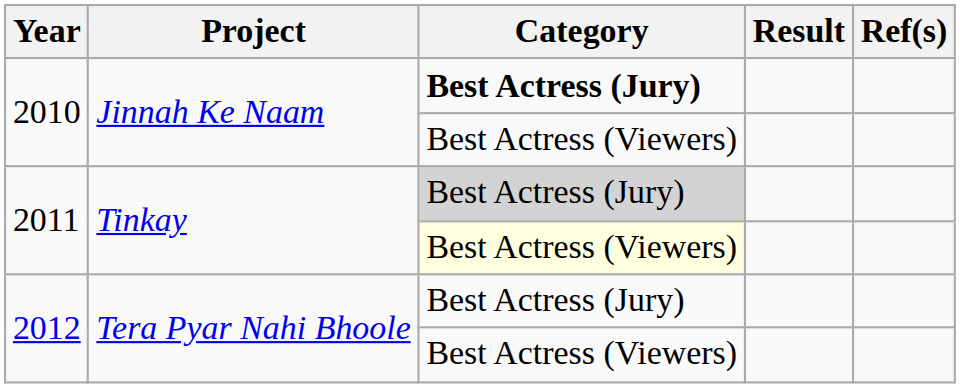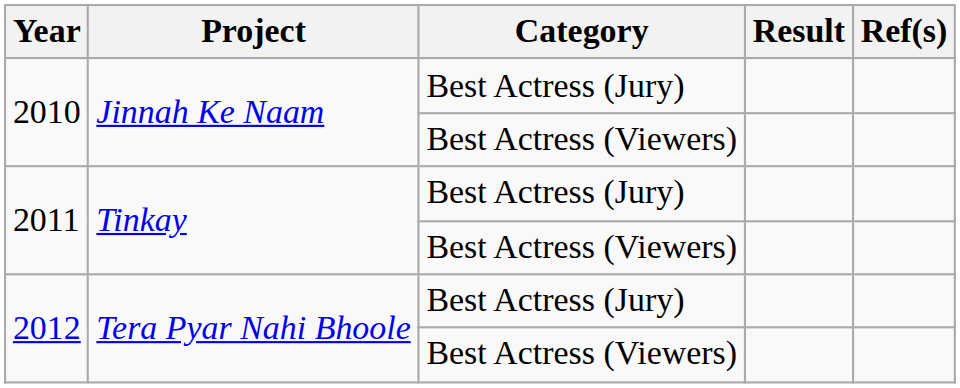(564, 85) bold -> (555, 85) normal
(555, 192) lightgrey background -> (555, 192) no background
(582, 246) lightyellow background -> (582, 246) no background
